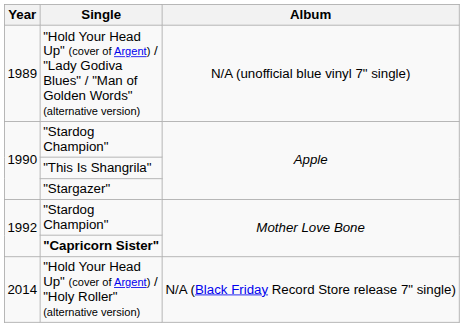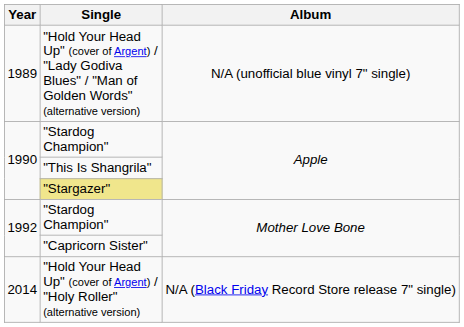(77, 188) no background -> (77, 188) khaki background
(101, 245) bold -> (95, 245) normal
